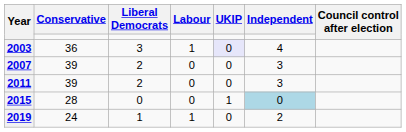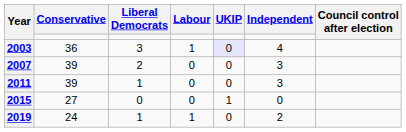(139, 83) 2 -> (139, 83) 1
(71, 100) 28 -> (71, 100) 27
(280, 100) lightblue background -> (280, 100) no background
